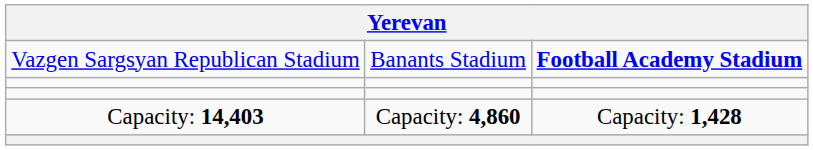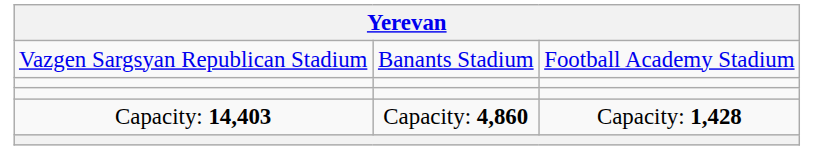(669, 58) bold -> (669, 58) normal
